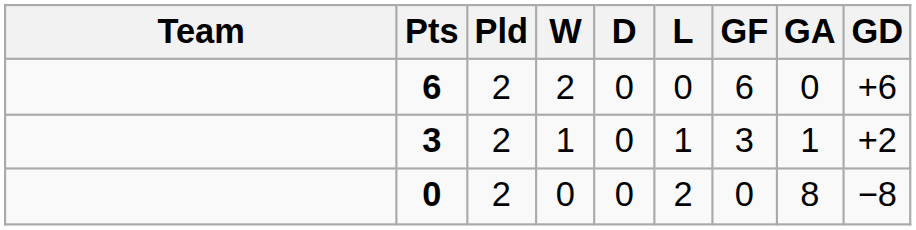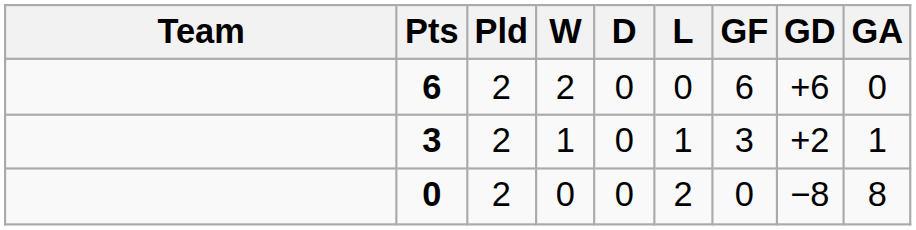columns swapped: (810, 31) <-> (877, 31)
